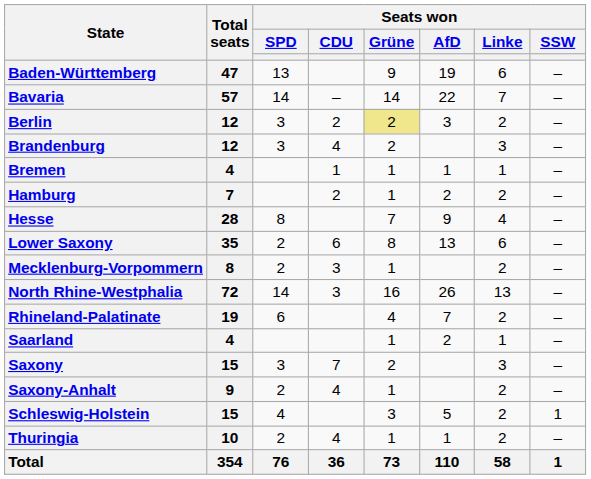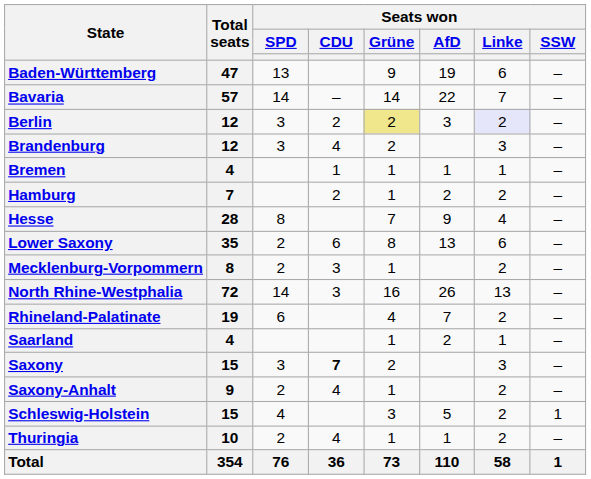(502, 122) no background -> (502, 122) lavender background
(336, 365) normal -> (336, 365) bold
